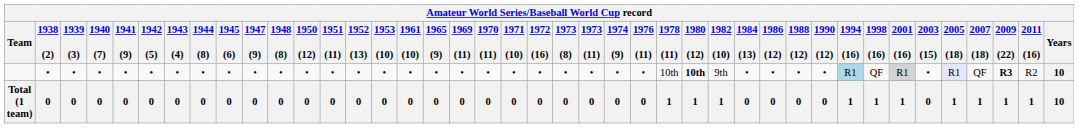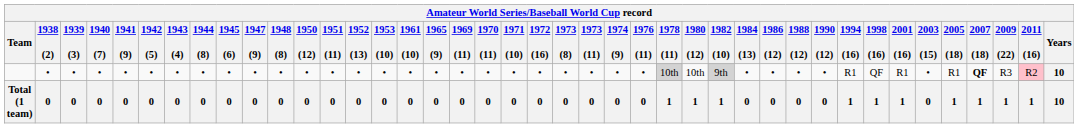(669, 71) no background -> (669, 71) lightgrey background
(695, 71) bold -> (695, 71) normal
(721, 71) no background -> (721, 71) lightgrey background
(850, 71) lightblue background -> (850, 71) no background
(902, 71) lightgrey background -> (902, 71) no background
(954, 71) lavender background -> (954, 71) no background
(980, 71) normal -> (980, 71) bold
(1006, 71) bold -> (1006, 71) normal
(1031, 71) no background -> (1031, 71) pink background
